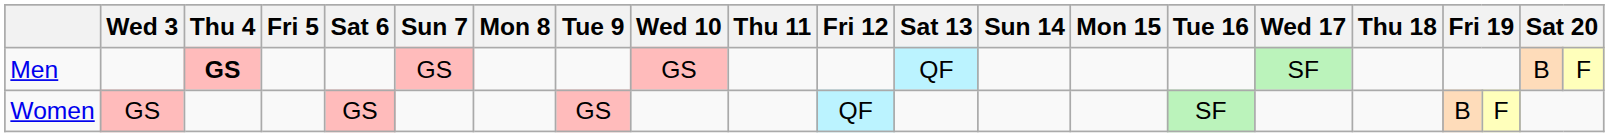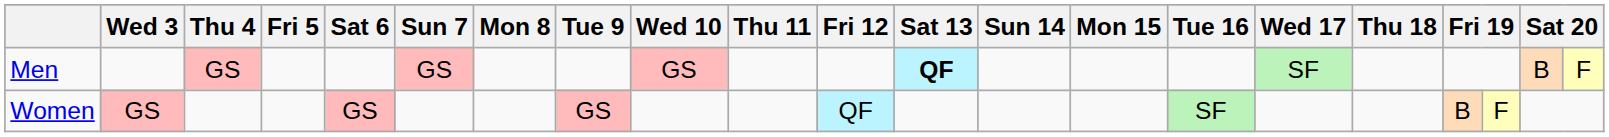(223, 68) bold -> (223, 68) normal
(936, 68) normal -> (936, 68) bold
